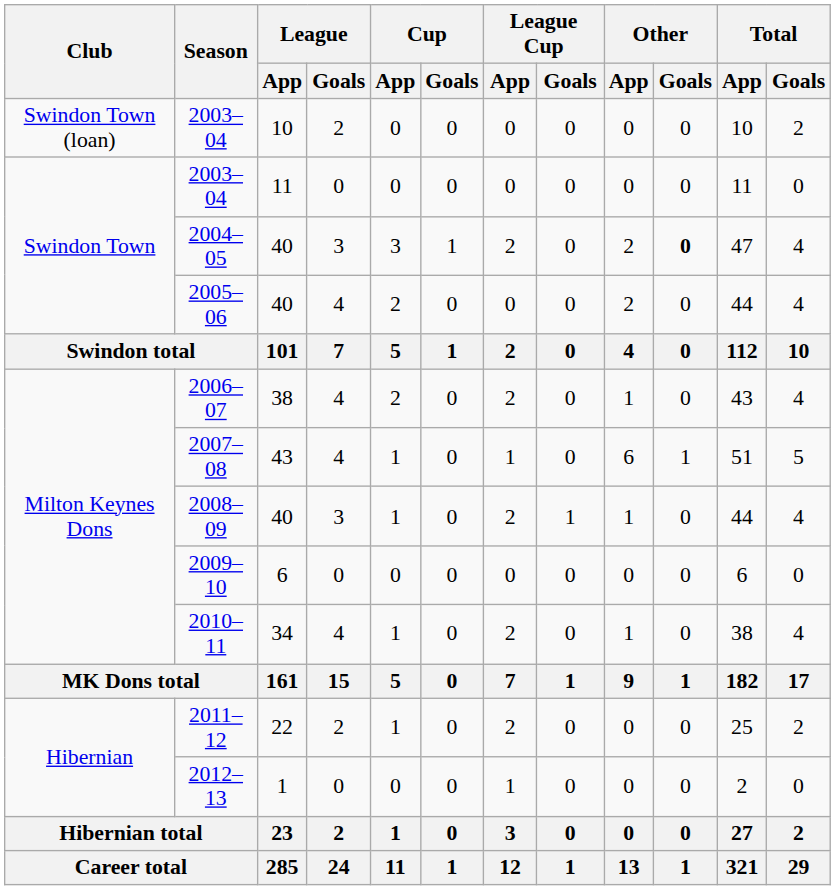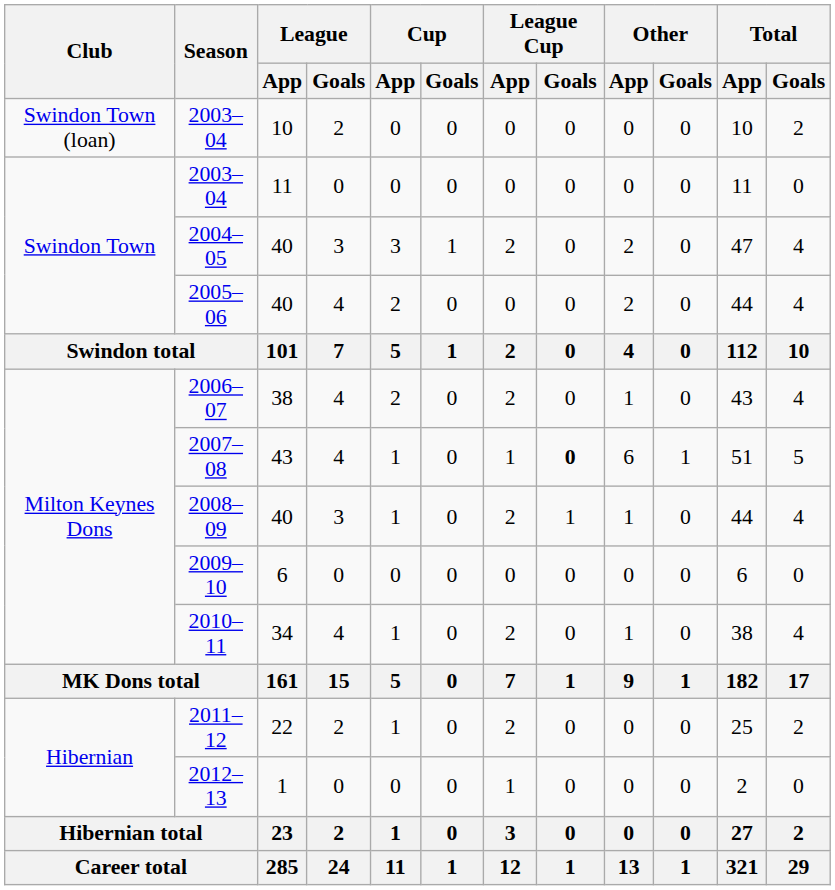(685, 245) bold -> (685, 245) normal
(570, 456) normal -> (570, 456) bold
